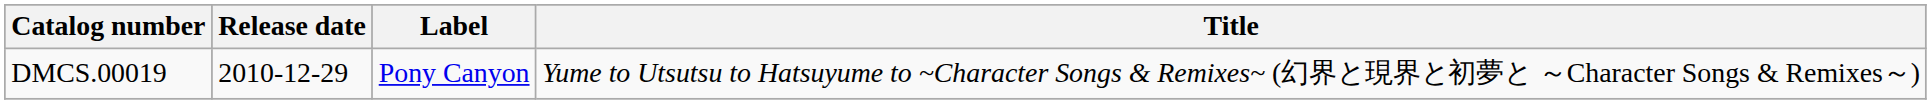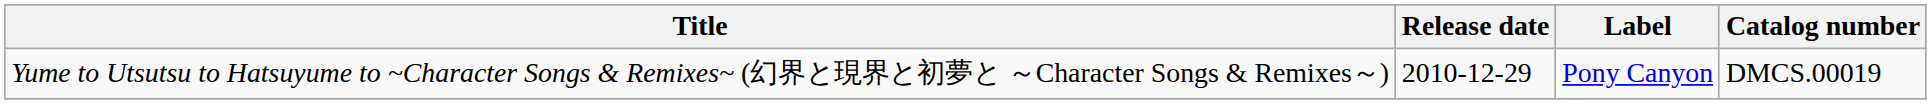columns swapped: (1231, 26) <-> (108, 26)
